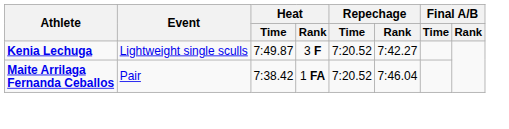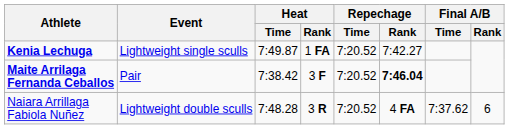(313, 51) 3 F -> (317, 51) 1 FA
(313, 76) 1 FA -> (317, 76) 3 F
(397, 76) normal -> (402, 76) bold
+ row: (48, 109)
